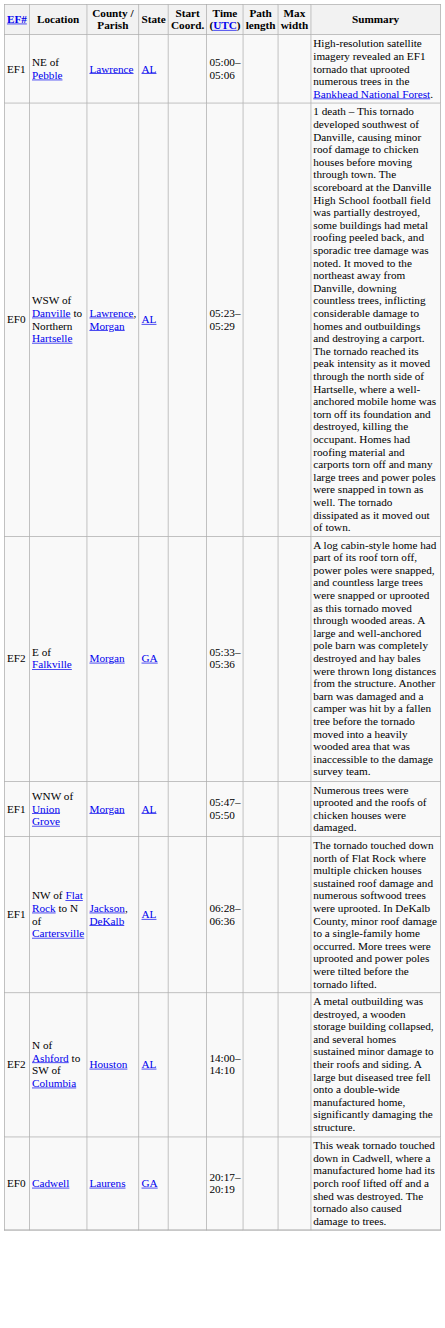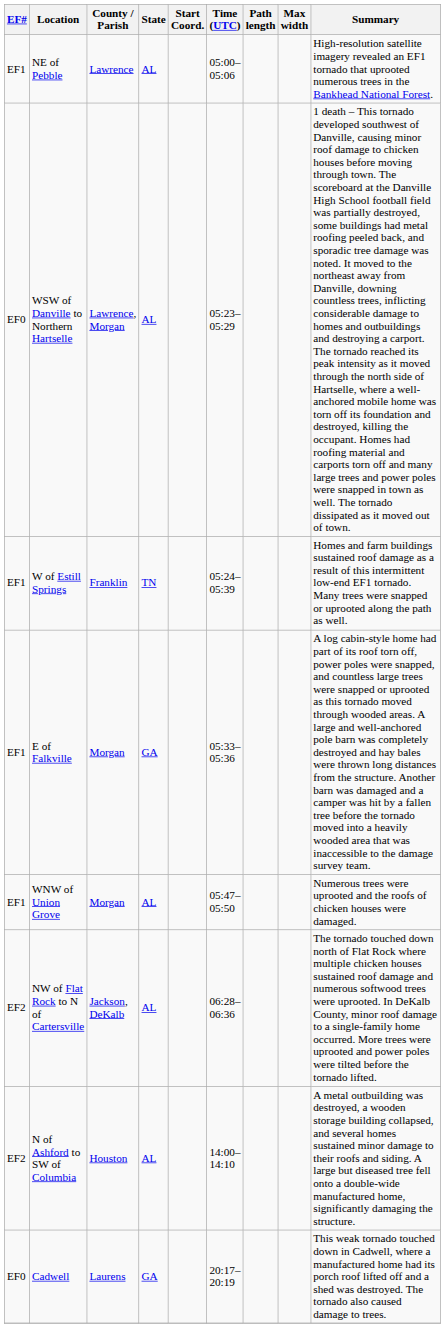+ row: (56, 583)
(16, 658) EF2 -> (16, 752) EF1
(16, 914) EF1 -> (16, 1008) EF2
